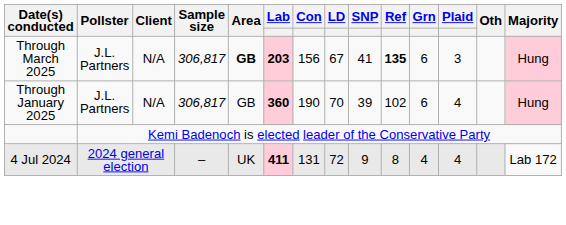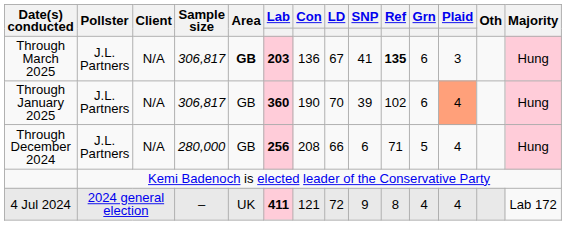(309, 59) 156 -> (309, 59) 136
(458, 103) no background -> (458, 103) lightsalmon background
+ row: (41, 147)
(309, 160) 131 -> (309, 204) 121
